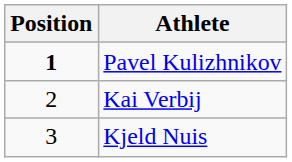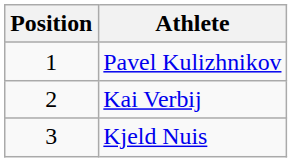(51, 61) bold -> (51, 61) normal
